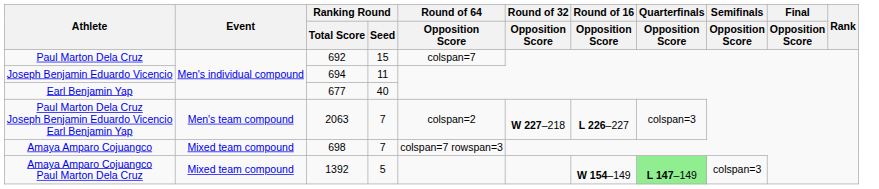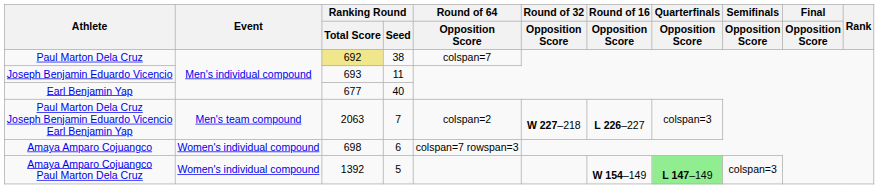(337, 58) no background -> (353, 58) khaki background
(383, 58) 15 -> (398, 58) 38
(337, 75) 694 -> (353, 75) 693
(241, 148) Mixed team compound -> (248, 148) Women's individual compound
(383, 148) 7 -> (398, 148) 6
(241, 170) Mixed team compound -> (248, 170) Women's individual compound
